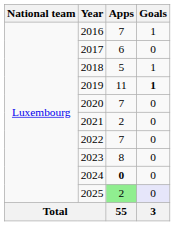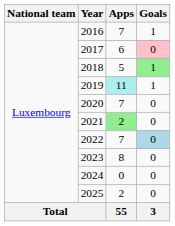(153, 49) no background -> (153, 49) pink background
(153, 67) no background -> (153, 67) lightgreen background
(121, 85) no background -> (121, 85) paleturquoise background
(153, 85) bold -> (153, 85) normal
(121, 121) no background -> (121, 121) lightgreen background
(153, 139) no background -> (153, 139) lightblue background
(121, 175) bold -> (121, 175) normal
(121, 193) lightgreen background -> (121, 193) no background
(153, 193) lavender background -> (153, 193) no background
